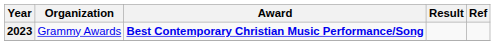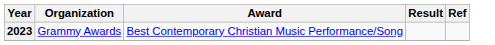(275, 31) bold -> (265, 31) normal
